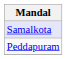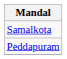(29, 29) lavender background -> (29, 29) no background
